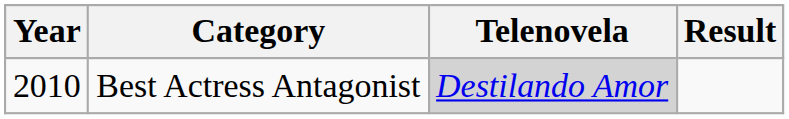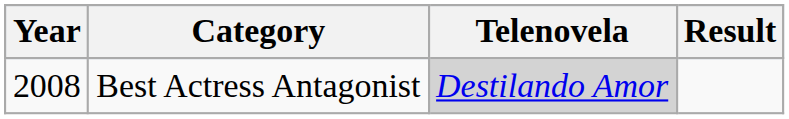(47, 85) 2010 -> (47, 85) 2008
